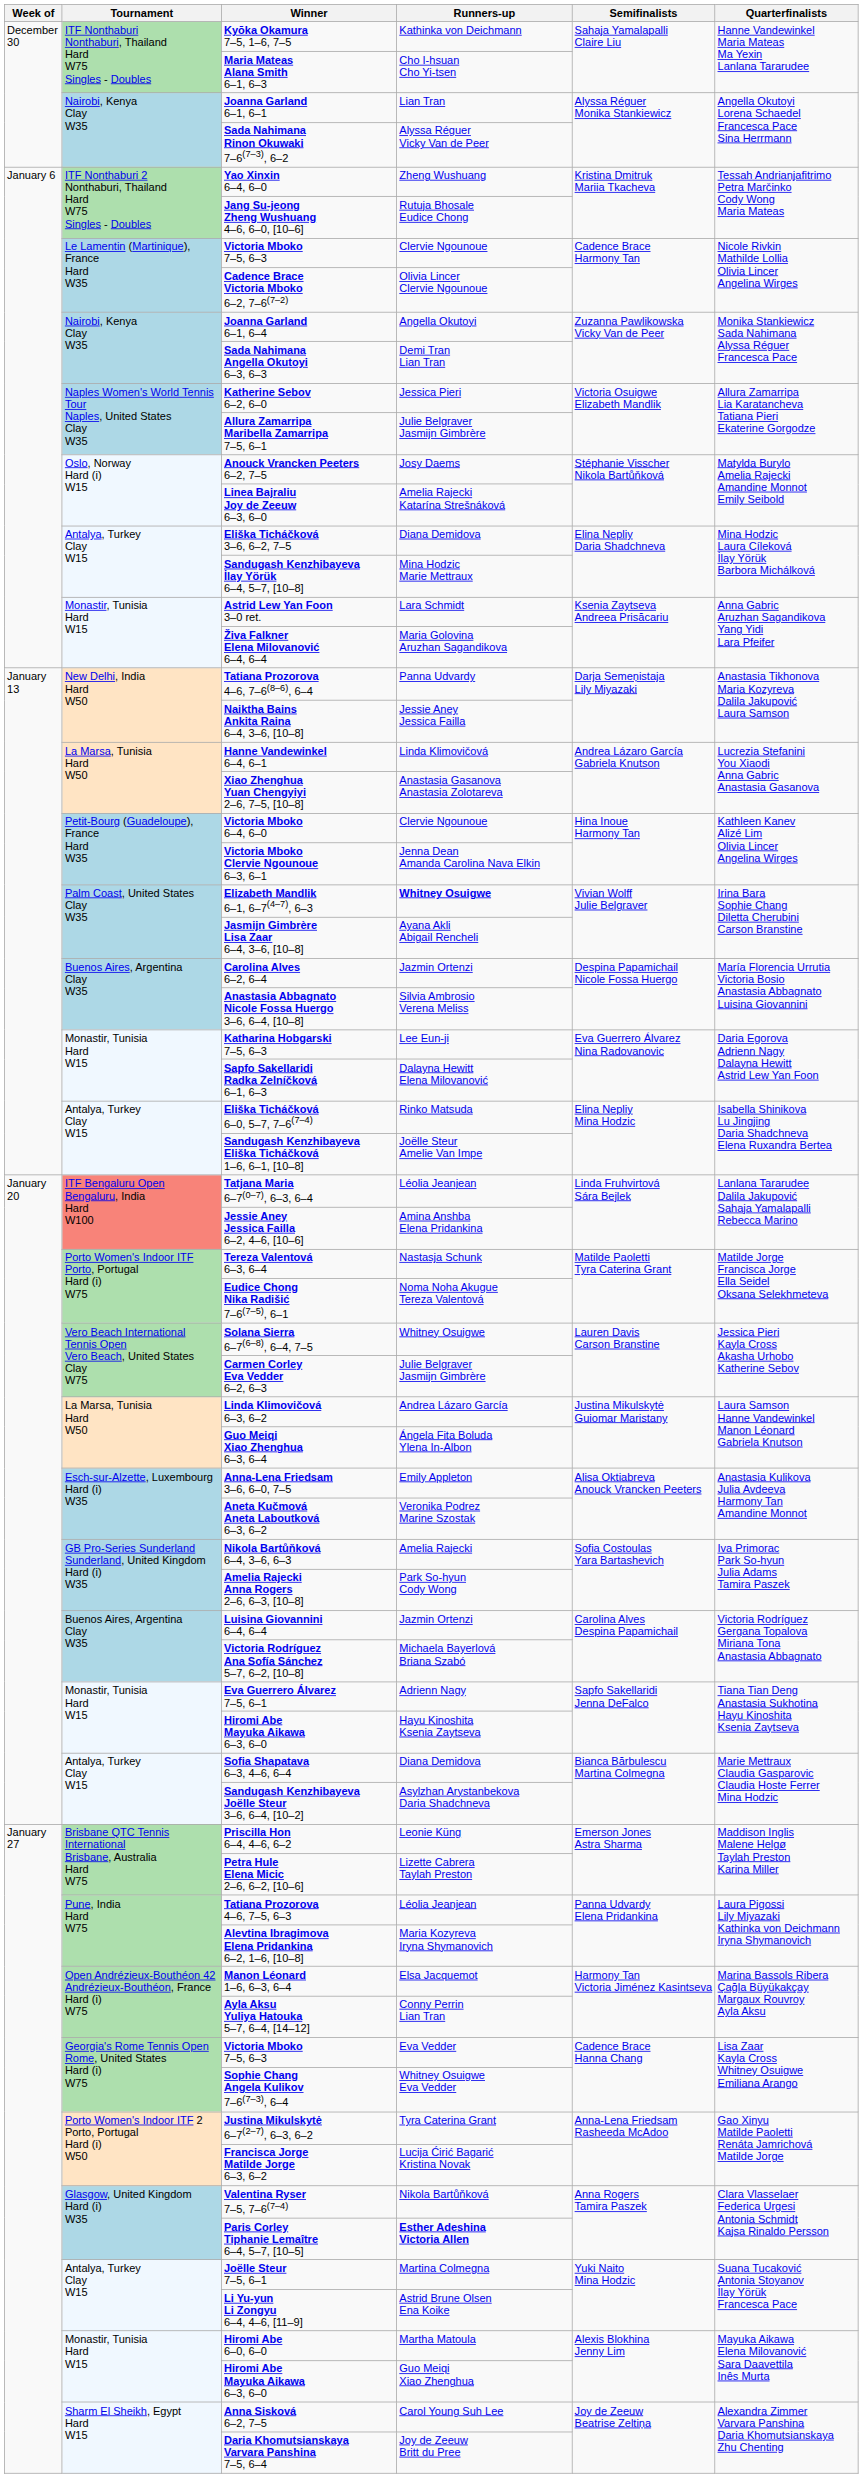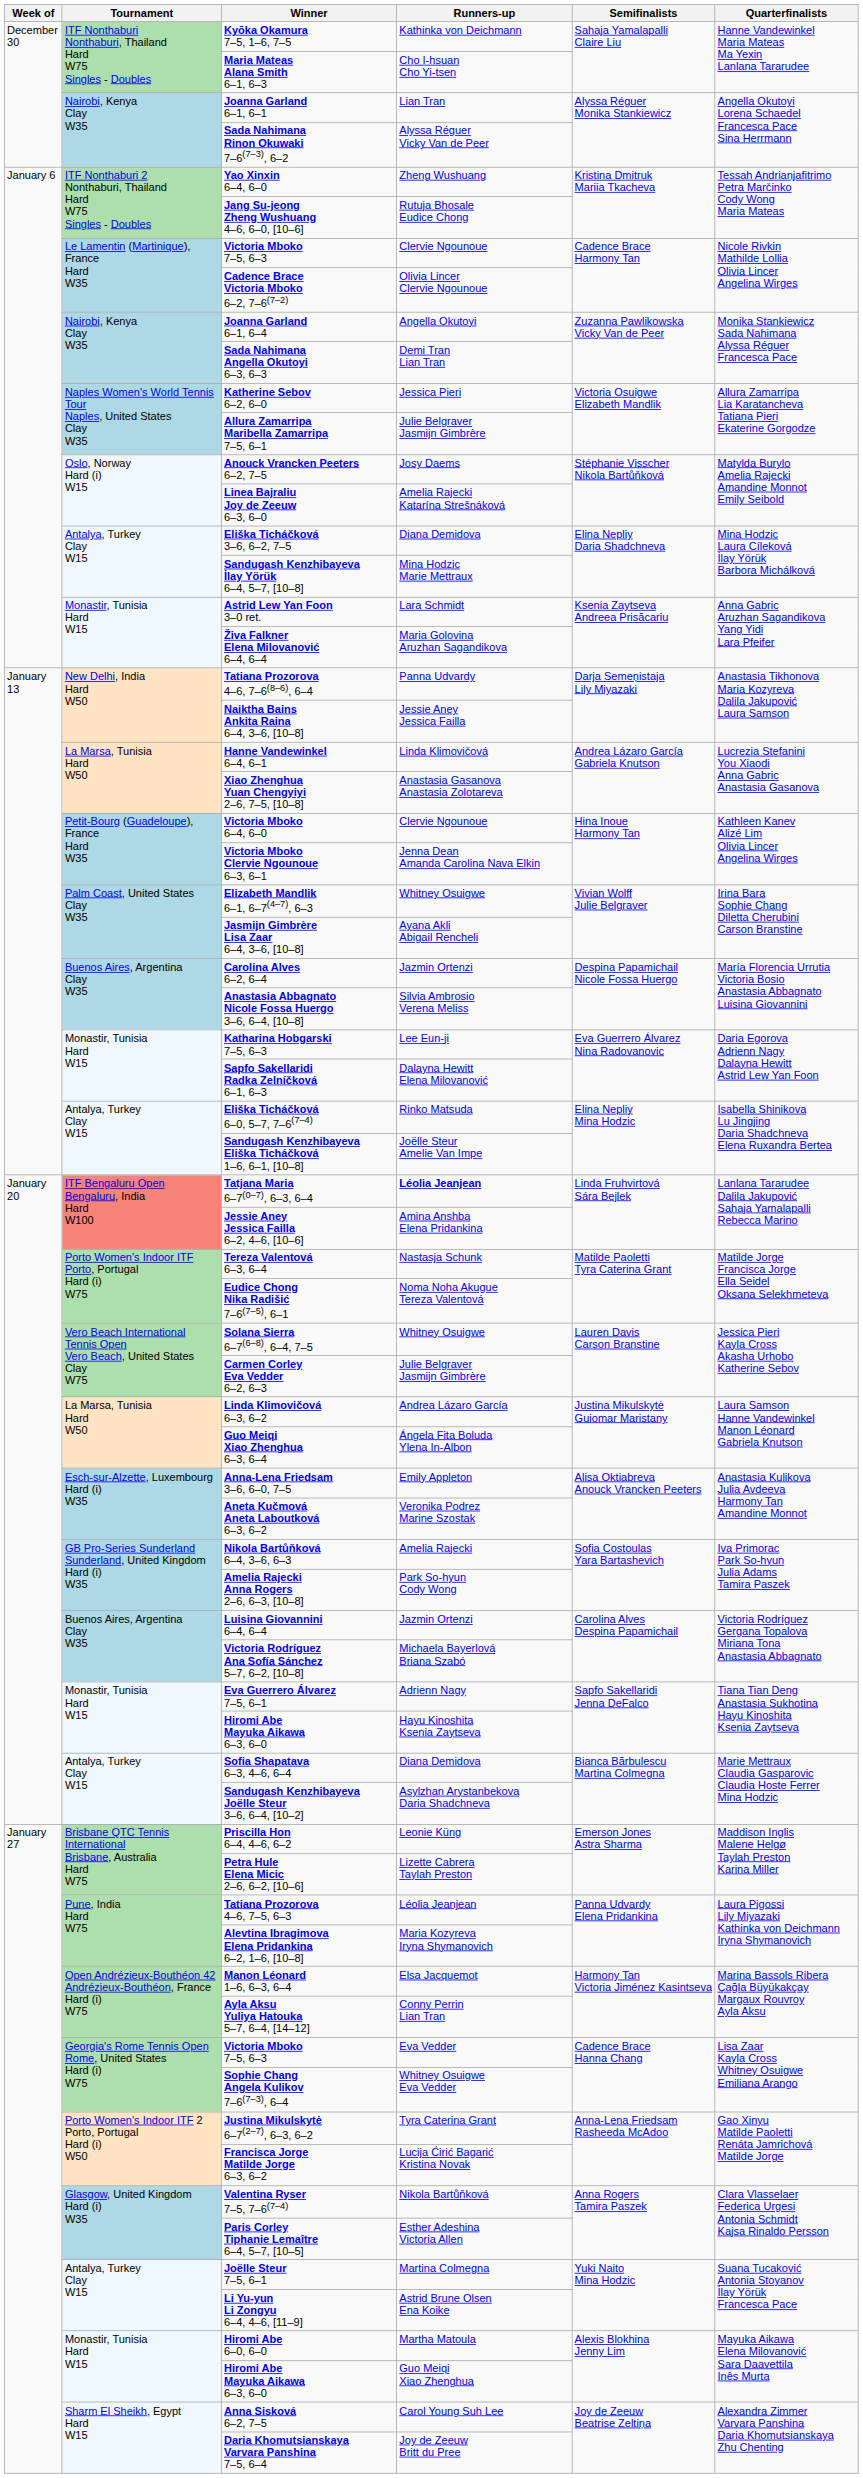(445, 893) bold -> (442, 893) normal
(438, 1183) normal -> (440, 1183) bold
(443, 2232) bold -> (439, 2232) normal
